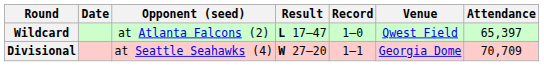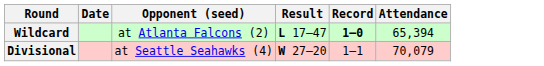- column: (420, 14)
(353, 32) normal -> (353, 32) bold
(501, 32) 65,397 -> (413, 32) 65,394
(501, 51) 70,709 -> (413, 51) 70,079
